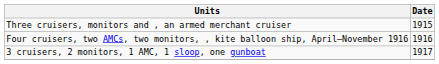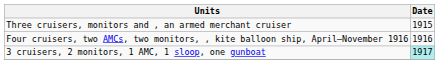(422, 53) no background -> (422, 53) paleturquoise background
